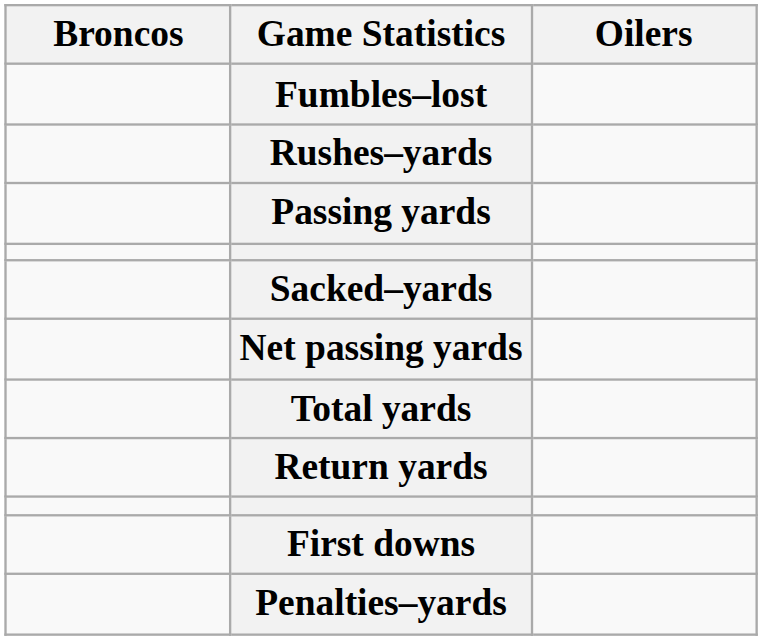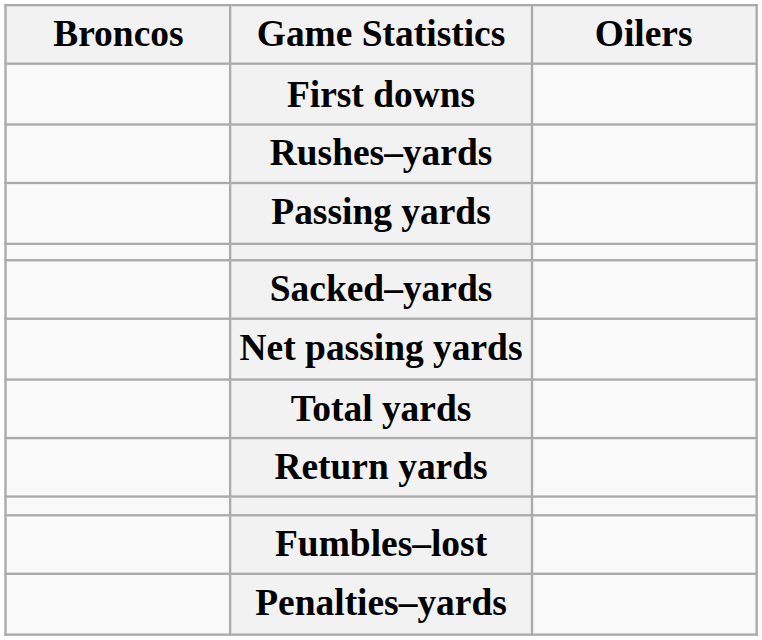rows swapped: (118, 544) <-> (118, 94)
